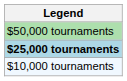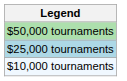(63, 48) bold -> (60, 48) normal
